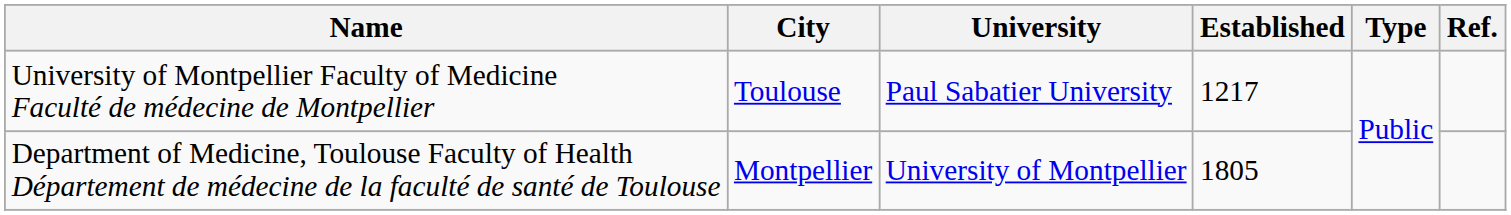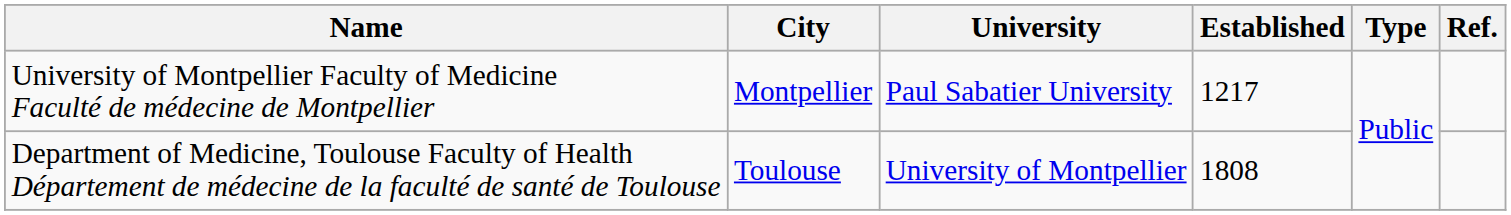(787, 90) Toulouse -> (803, 90) Montpellier
(803, 170) Montpellier -> (787, 170) Toulouse
(1229, 170) 1805 -> (1229, 170) 1808
